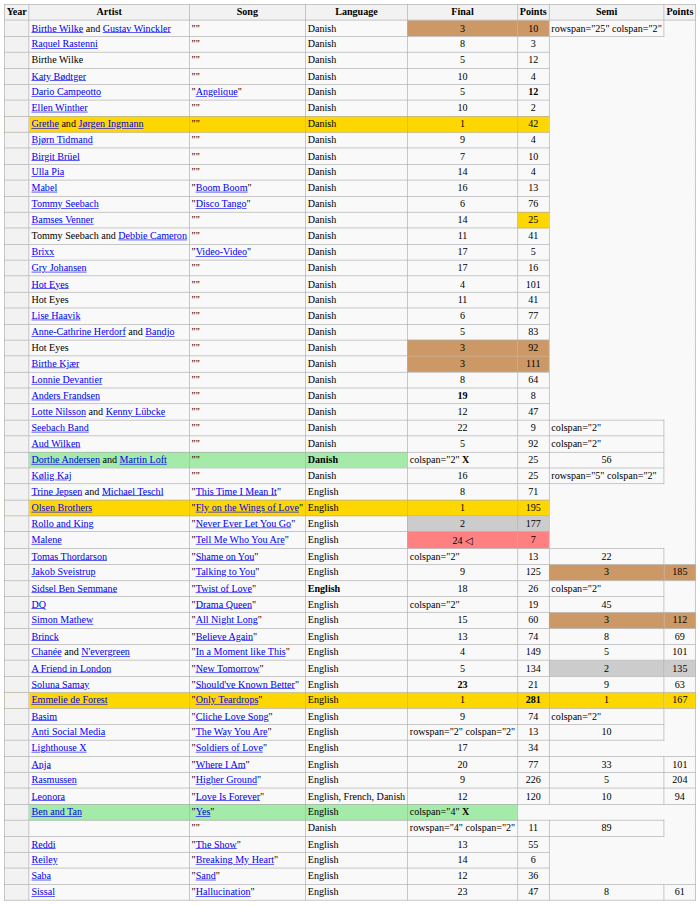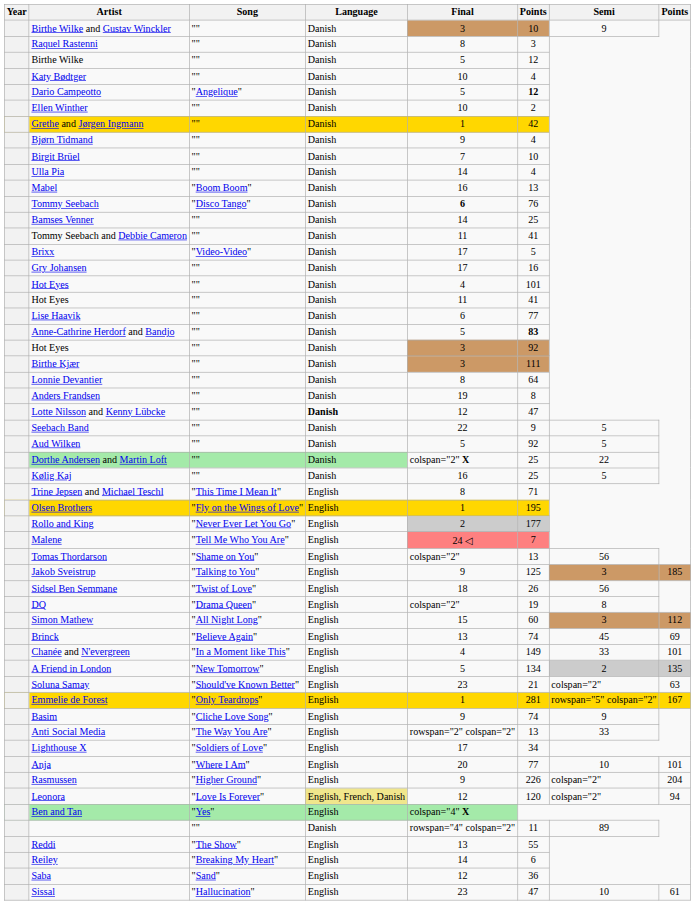(607, 28) rowspan="25" colspan="2" -> (604, 28) 9
(462, 204) normal -> (462, 204) bold
(533, 220) gold background -> (533, 220) no background
(533, 332) normal -> (533, 332) bold
(462, 396) bold -> (462, 396) normal
(322, 412) normal -> (323, 412) bold
(576, 428) colspan="2" -> (604, 428) 5
(576, 444) colspan="2" -> (604, 444) 5
(323, 460) bold -> (322, 460) normal
(607, 460) 56 -> (604, 460) 22
(604, 476) rowspan="5" colspan="2" -> (604, 476) 5
(607, 556) 22 -> (604, 556) 56
(324, 588) bold -> (323, 588) normal
(576, 588) colspan="2" -> (604, 588) 56
(607, 604) 45 -> (604, 604) 8
(607, 636) 8 -> (604, 636) 45
(607, 652) 5 -> (604, 652) 33
(462, 684) bold -> (462, 684) normal
(607, 684) 9 -> (576, 684) colspan="2"
(533, 700) bold -> (533, 700) normal
(607, 700) 1 -> (604, 700) rowspan="5" colspan="2"
(576, 716) colspan="2" -> (604, 716) 9
(607, 732) 10 -> (604, 732) 33
(607, 764) 33 -> (604, 764) 10
(607, 780) 5 -> (576, 780) colspan="2"
(356, 796) no background -> (356, 796) khaki background
(607, 796) 10 -> (576, 796) colspan="2"
(607, 892) 8 -> (604, 892) 10
